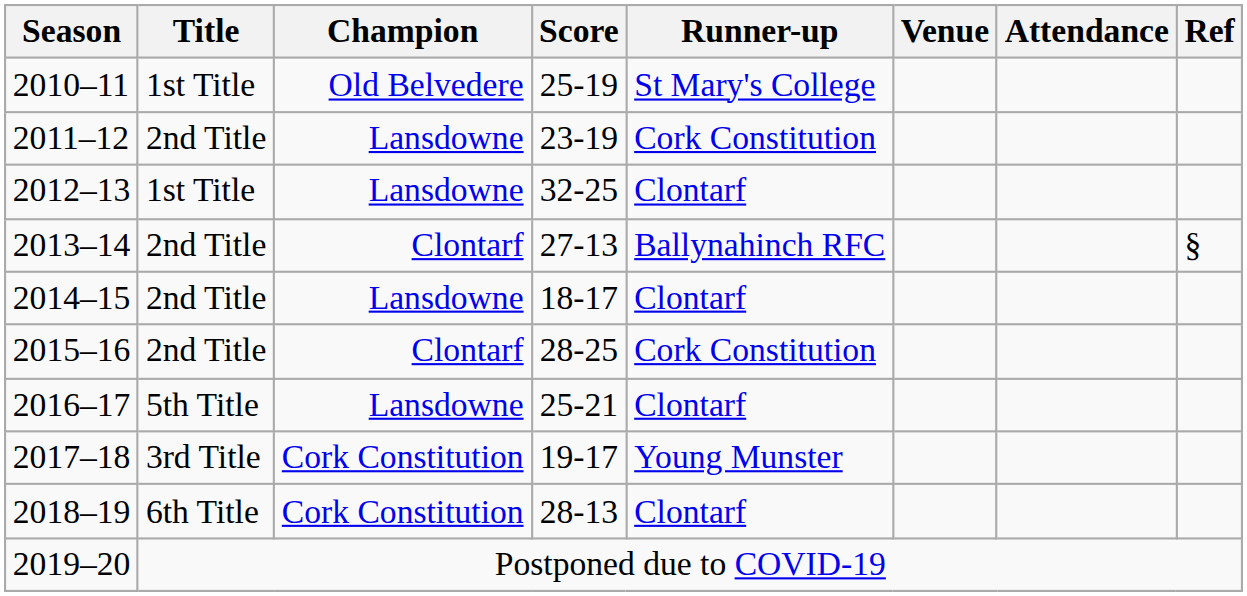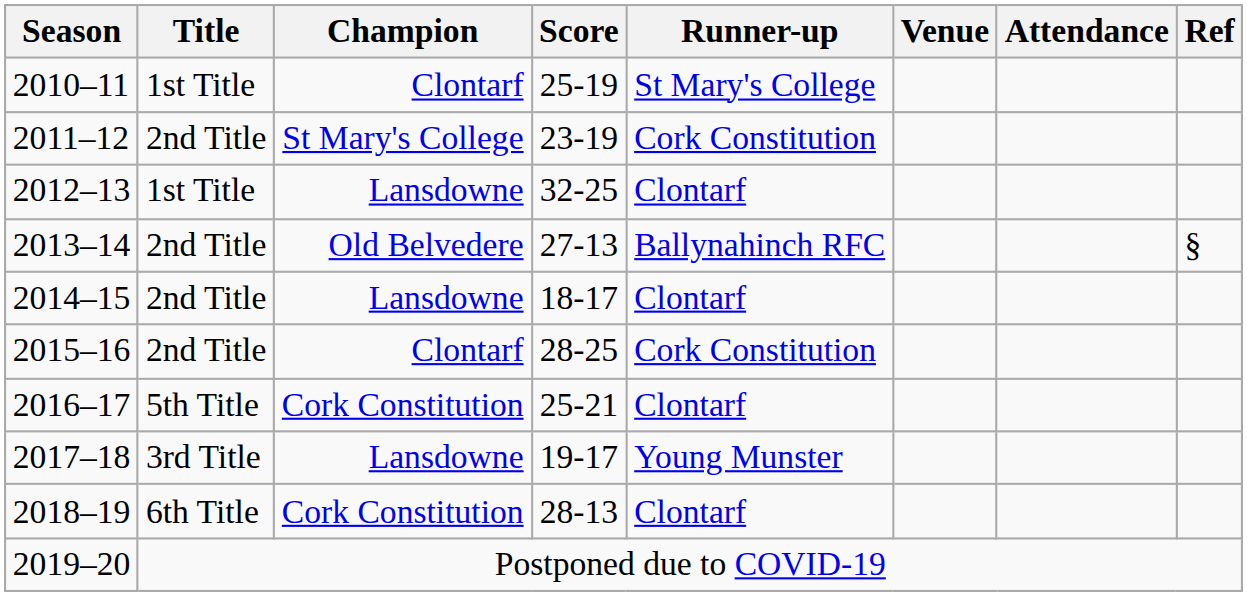(426, 84) Old Belvedere -> (468, 84) Clontarf
(446, 137) Lansdowne -> (403, 137) St Mary's College
(468, 244) Clontarf -> (426, 244) Old Belvedere
(446, 404) Lansdowne -> (403, 404) Cork Constitution
(403, 457) Cork Constitution -> (446, 457) Lansdowne
